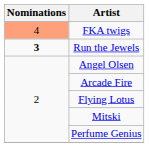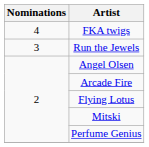(36, 30) lightsalmon background -> (36, 30) no background
(36, 47) bold -> (36, 47) normal
